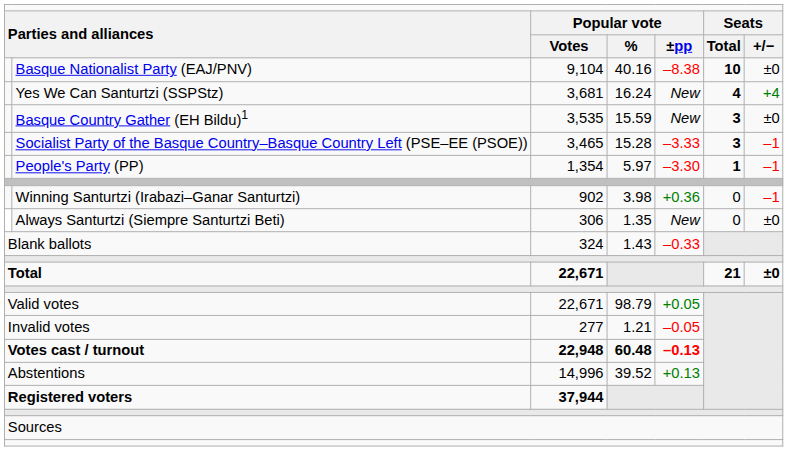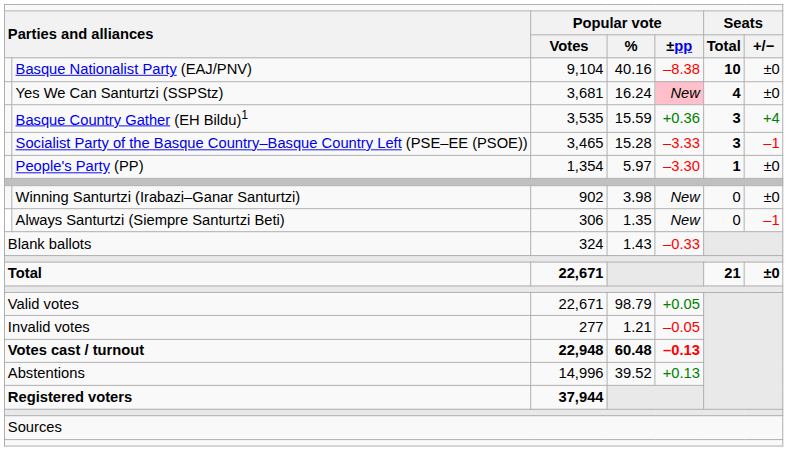(685, 92) no background -> (685, 92) pink background
(771, 92) +4 -> (772, 92) ±0
(685, 118) New -> (681, 118) +0.36
(772, 118) ±0 -> (771, 118) +4
(772, 167) –1 -> (772, 167) ±0
(681, 197) +0.36 -> (685, 197) New
(772, 197) –1 -> (772, 197) ±0
(772, 220) ±0 -> (772, 220) –1
